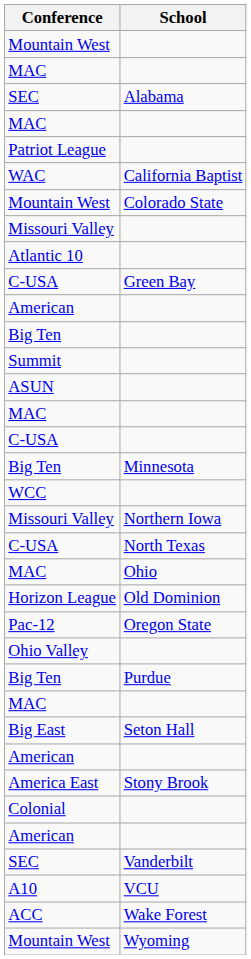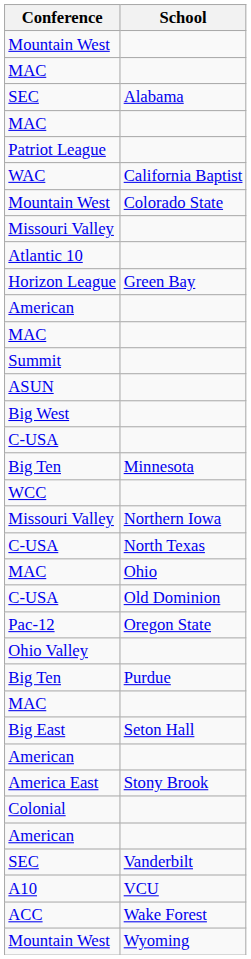(33, 281) C-USA -> (62, 281) Horizon League
(35, 334) Big Ten -> (27, 334) MAC
(27, 413) MAC -> (39, 413) Big West
(62, 598) Horizon League -> (33, 598) C-USA
